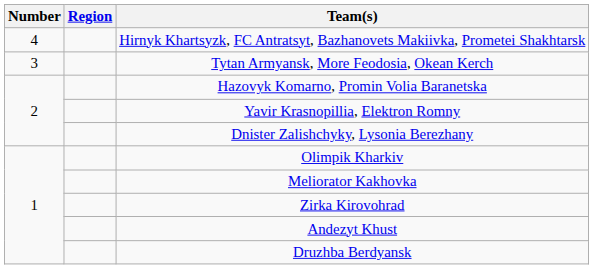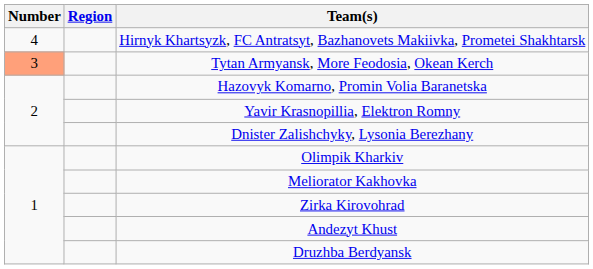(34, 63) no background -> (34, 63) lightsalmon background
